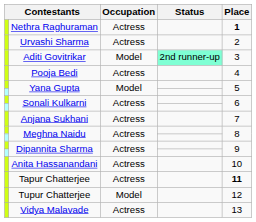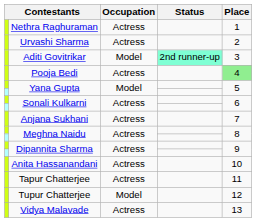(237, 27) bold -> (237, 27) normal
(237, 73) no background -> (237, 73) lightgreen background
(237, 179) bold -> (237, 179) normal
